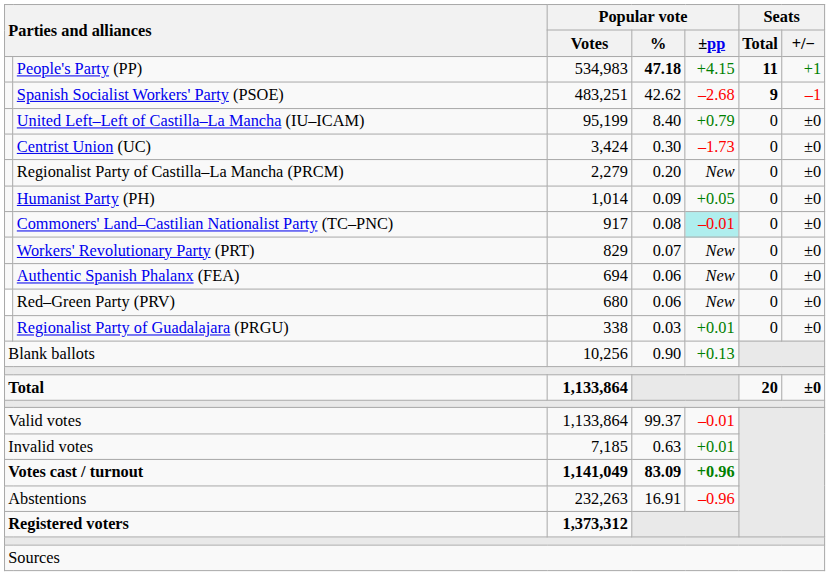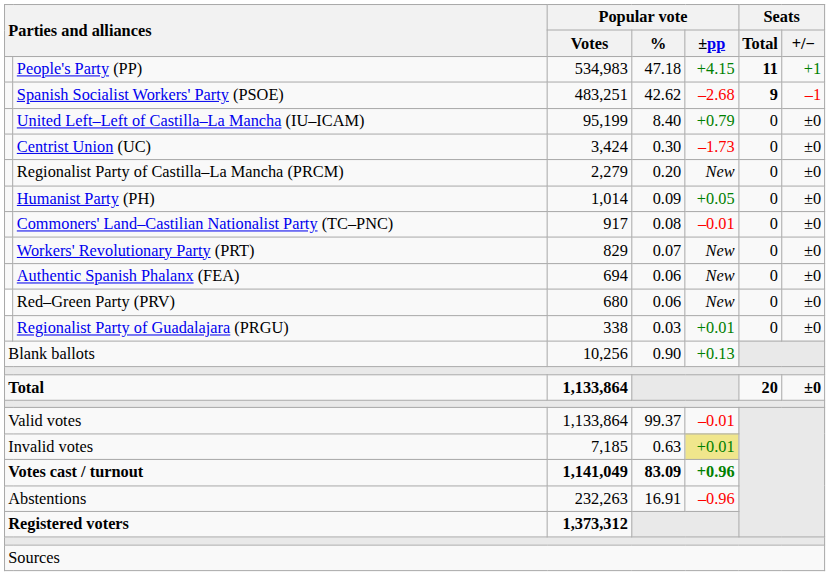(663, 69) bold -> (663, 69) normal
(716, 224) paleturquoise background -> (716, 224) no background
(716, 446) no background -> (716, 446) khaki background
